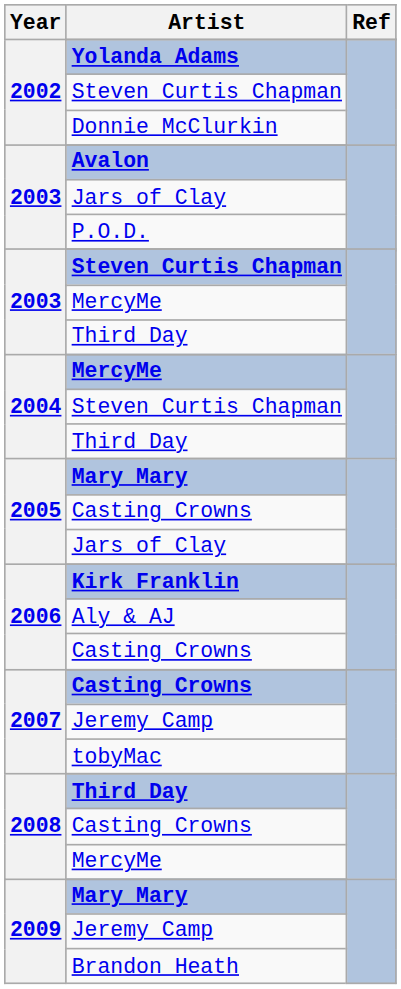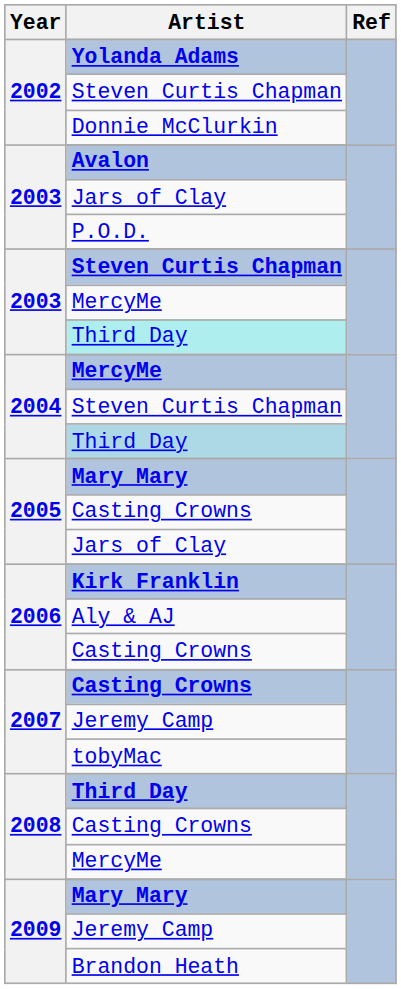(130, 337) no background -> (130, 337) paleturquoise background
(130, 442) no background -> (130, 442) lightblue background
